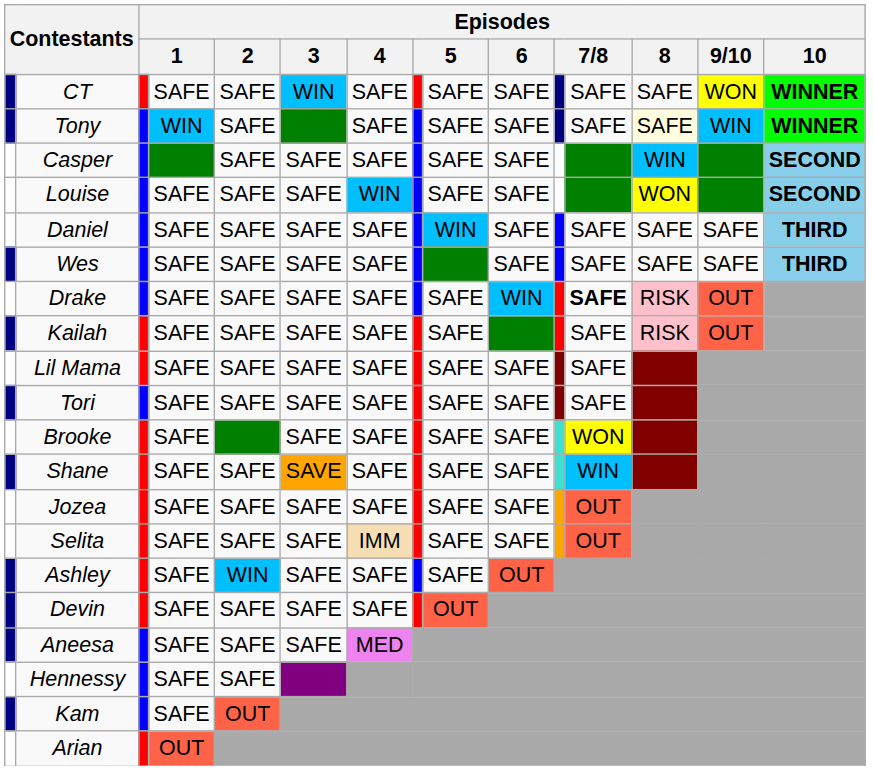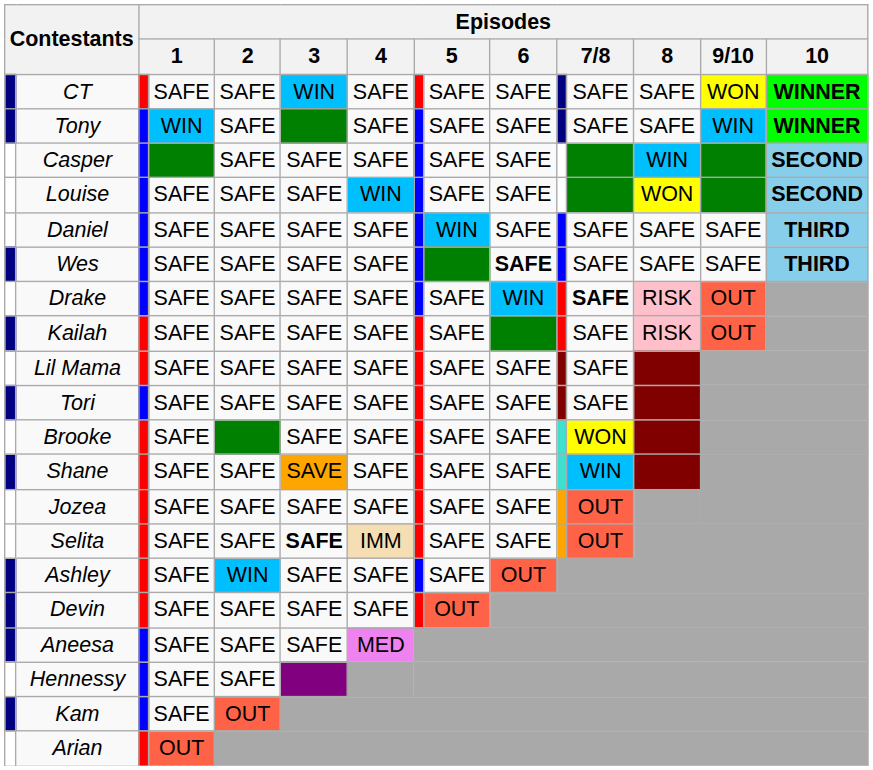(665, 125) lightyellow background -> (667, 125) no background
(522, 263) normal -> (523, 263) bold
(314, 540) normal -> (314, 540) bold
